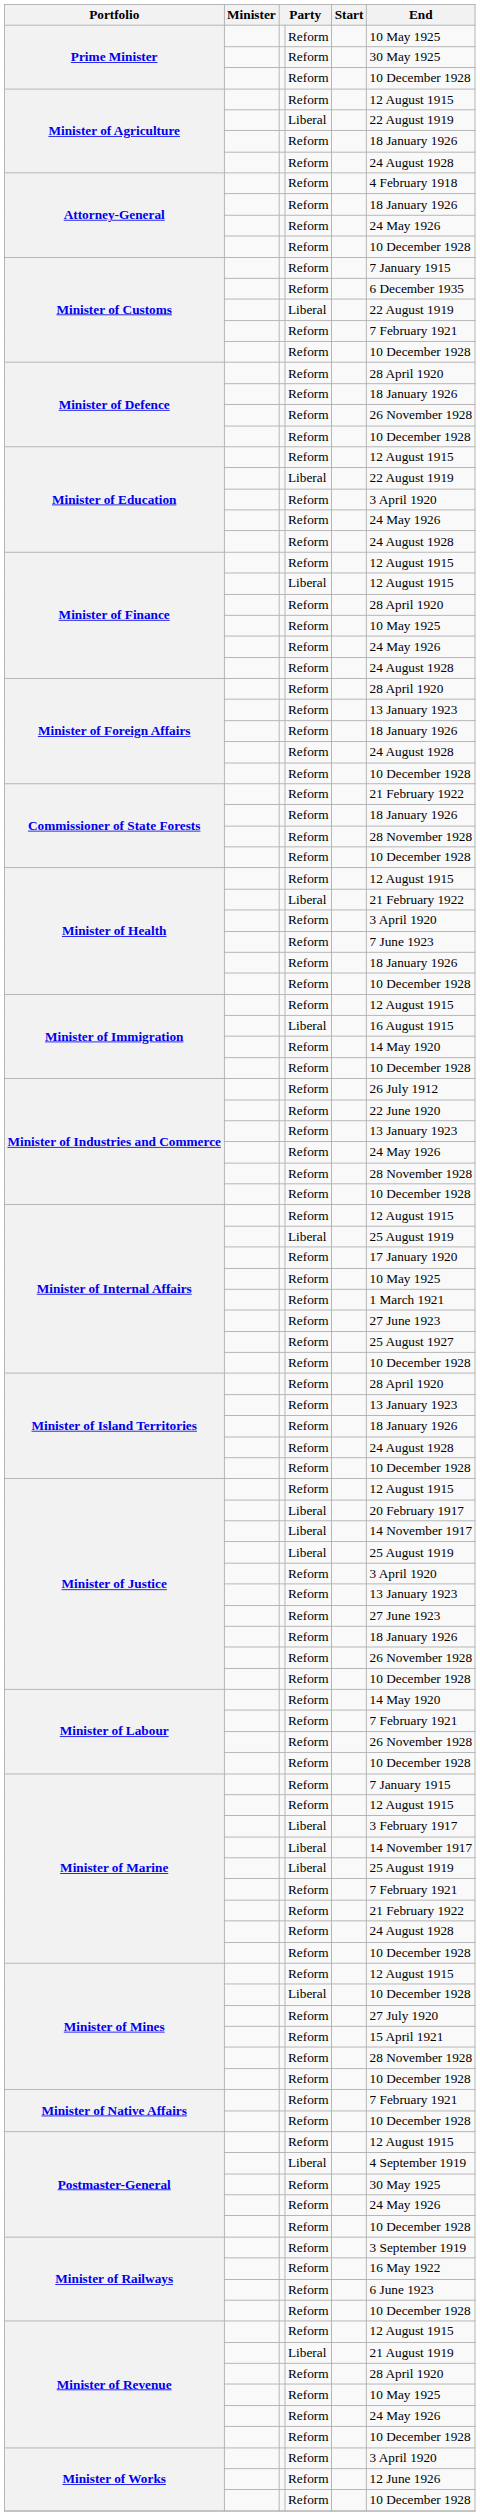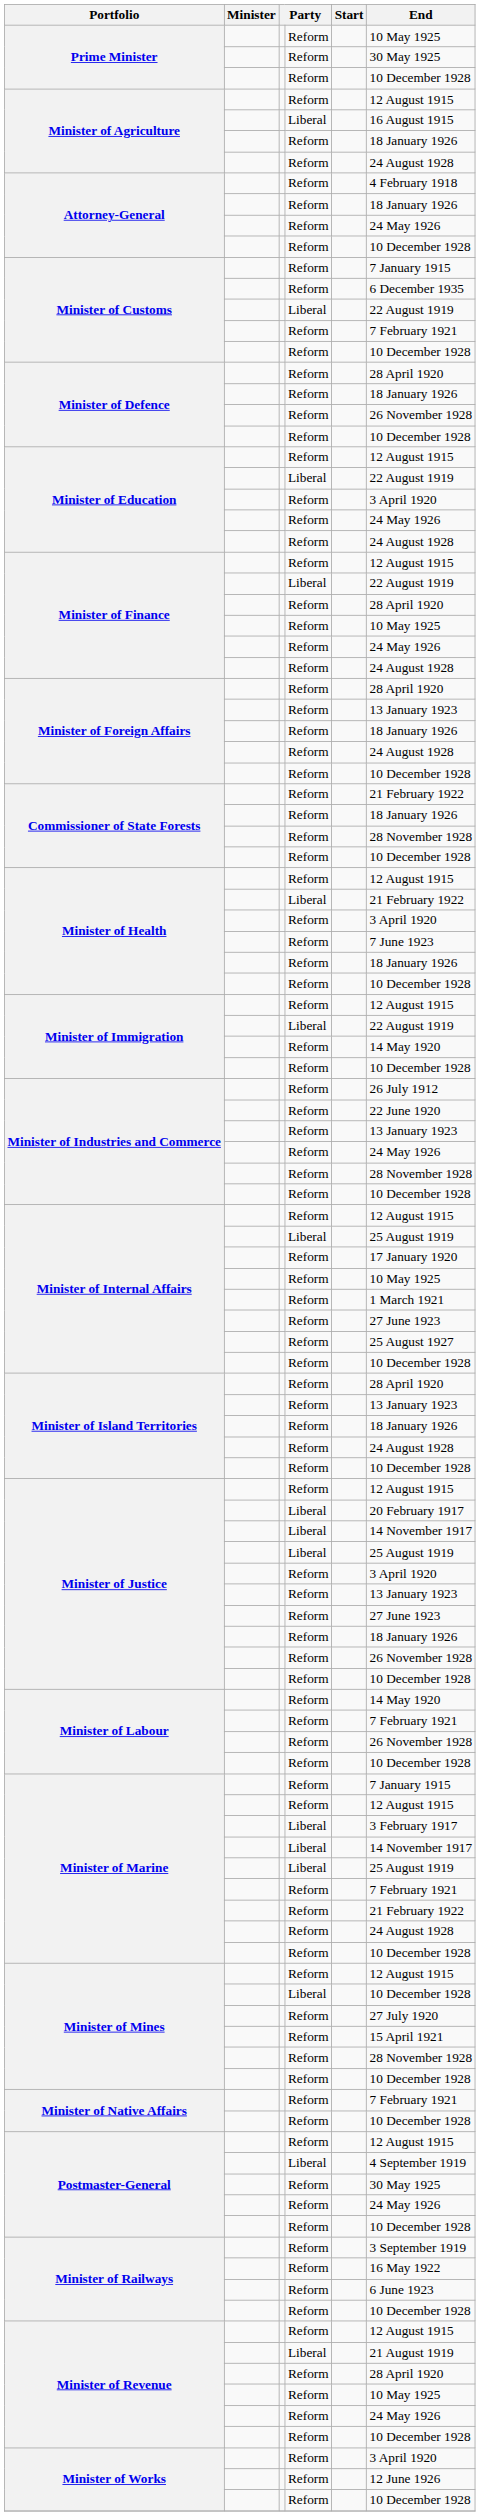(412, 120) 22 August 1919 -> (412, 120) 16 August 1915
(412, 583) 12 August 1915 -> (412, 583) 22 August 1919
(412, 1025) 16 August 1915 -> (412, 1025) 22 August 1919
